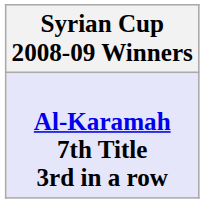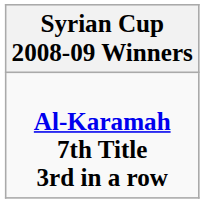(102, 149) lavender background -> (102, 149) no background
